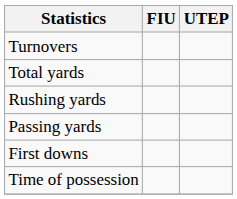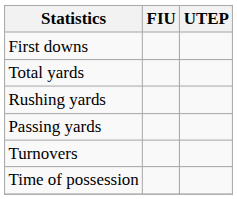rows swapped: (48, 153) <-> (43, 45)
